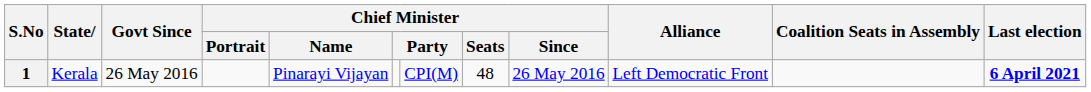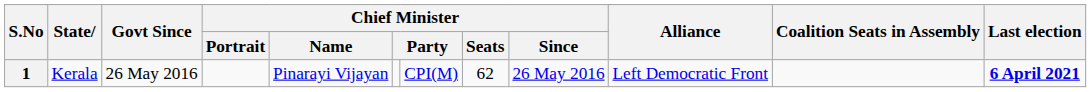(485, 73) 48 -> (485, 73) 62
